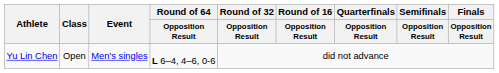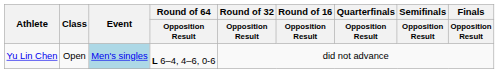(119, 57) no background -> (119, 57) lightblue background
